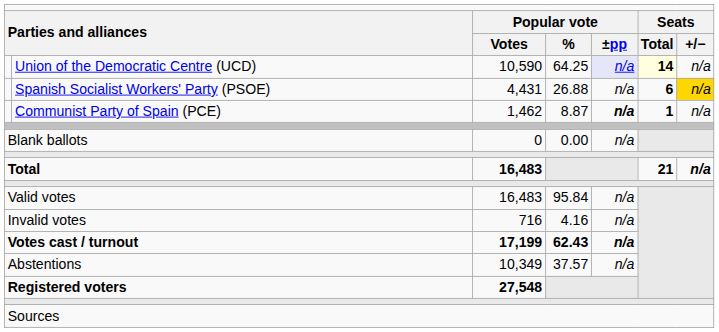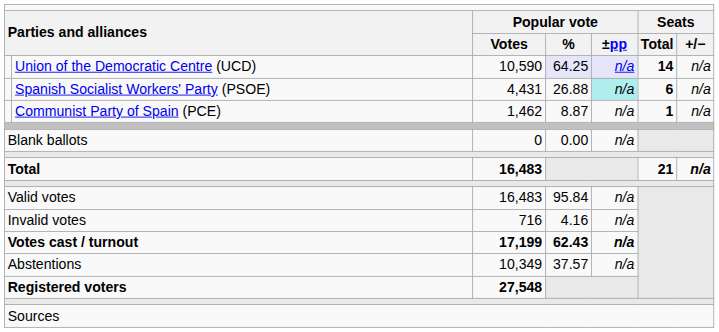(571, 66) no background -> (571, 66) lavender background
(666, 66) lightyellow background -> (666, 66) no background
(625, 89) no background -> (625, 89) paleturquoise background
(701, 89) gold background -> (701, 89) no background
(624, 111) bold -> (625, 111) normal
